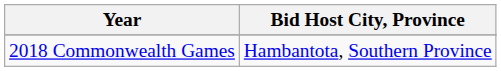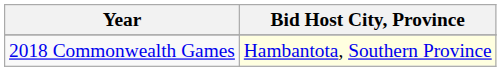(368, 50) no background -> (368, 50) lightyellow background
